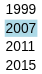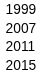(21, 28) lightblue background -> (21, 28) no background
